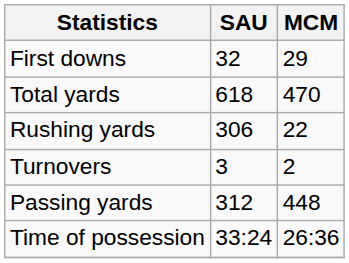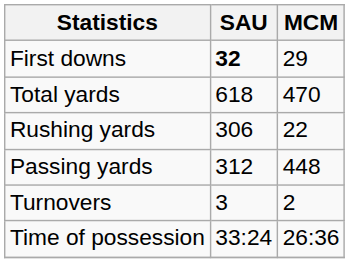(228, 58) normal -> (228, 58) bold
rows swapped: (81, 202) <-> (61, 166)
